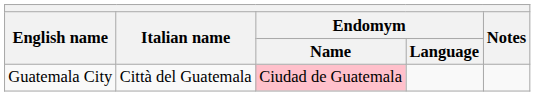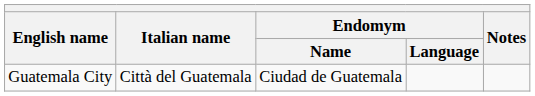(331, 77) pink background -> (331, 77) no background
